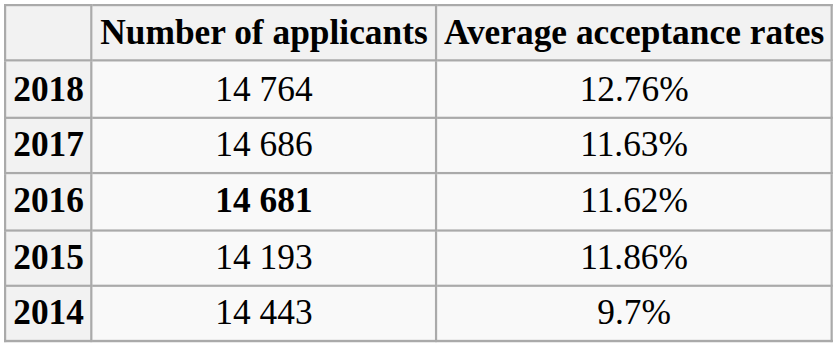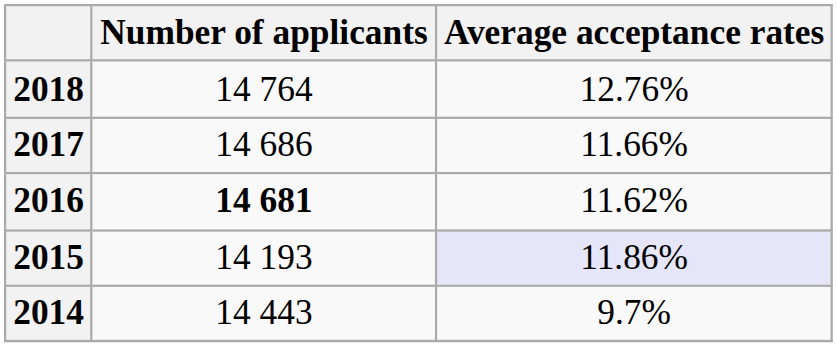(634, 144) 11.63% -> (634, 144) 11.66%
(634, 256) no background -> (634, 256) lavender background
